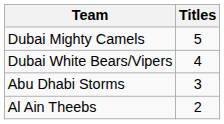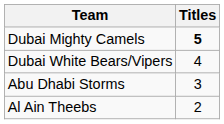(198, 38) normal -> (198, 38) bold
